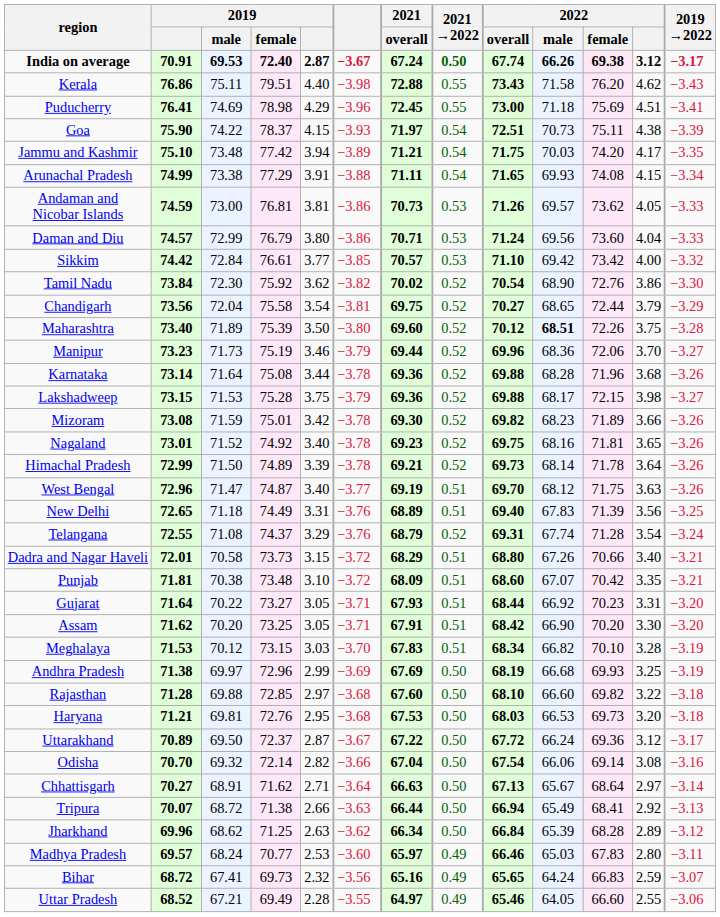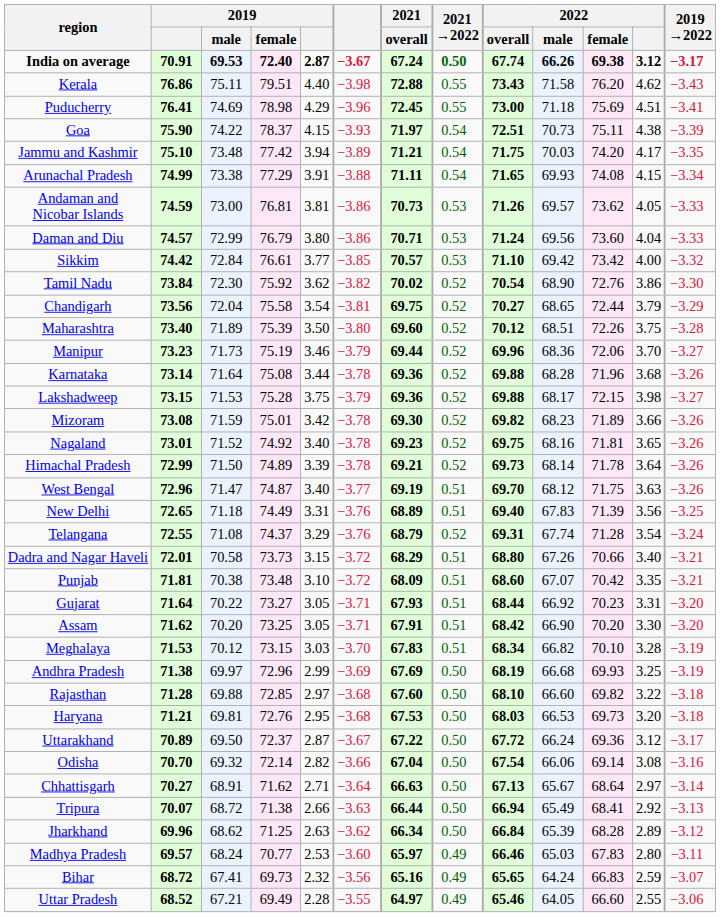(558, 329) bold -> (558, 329) normal
